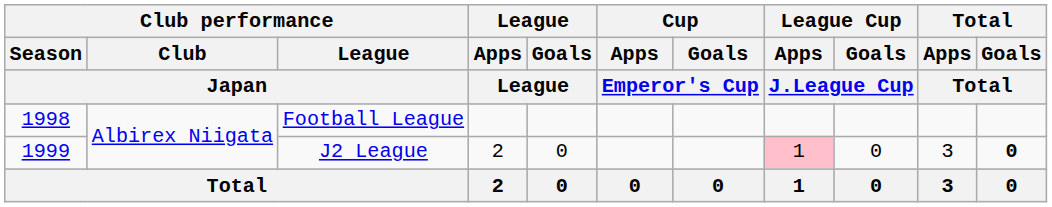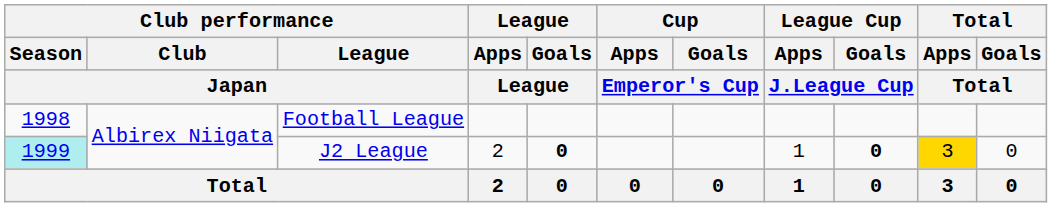(46, 153) no background -> (46, 153) paleturquoise background
(562, 153) normal -> (562, 153) bold
(799, 153) pink background -> (799, 153) no background
(876, 153) normal -> (876, 153) bold
(947, 153) no background -> (947, 153) gold background
(1011, 153) bold -> (1011, 153) normal
